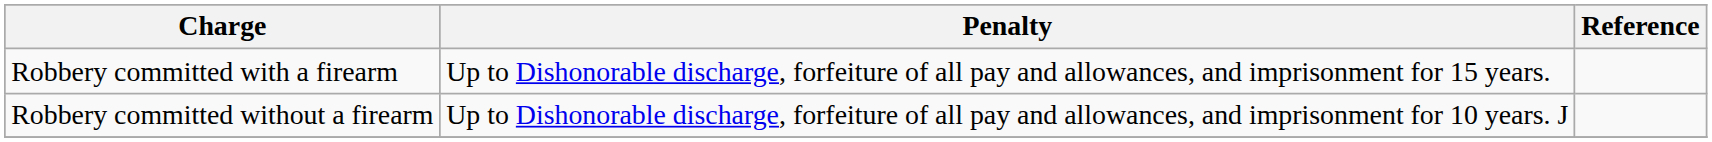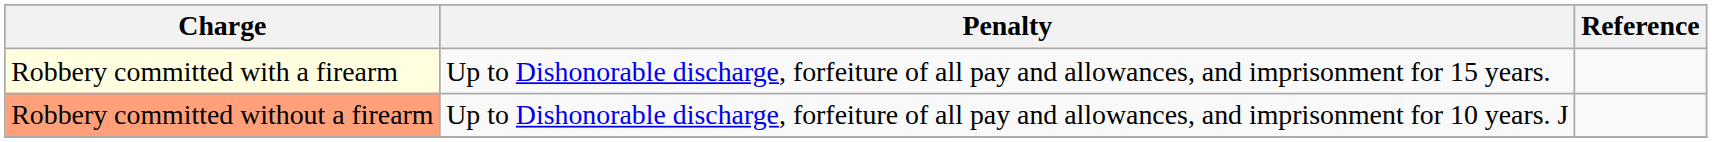(205, 70) no background -> (205, 70) lightyellow background
(222, 114) no background -> (222, 114) lightsalmon background
